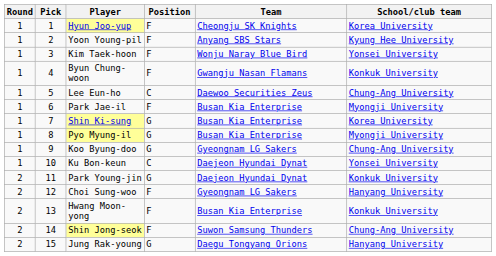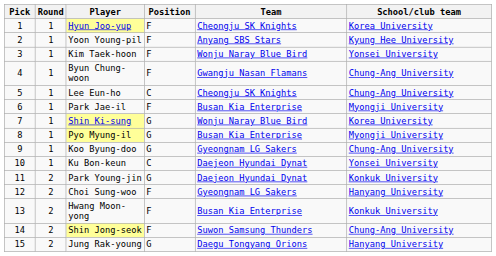columns swapped: (20, 11) <-> (51, 11)
(393, 73) Konkuk University -> (401, 73) Chung-Ang University
(255, 92) Daewoo Securities Zeus -> (247, 92) Cheongju SK Knights
(250, 121) Busan Kia Enterprise -> (252, 121) Wonju Naray Blue Bird
